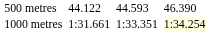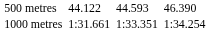(185, 24) lightyellow background -> (185, 24) no background
